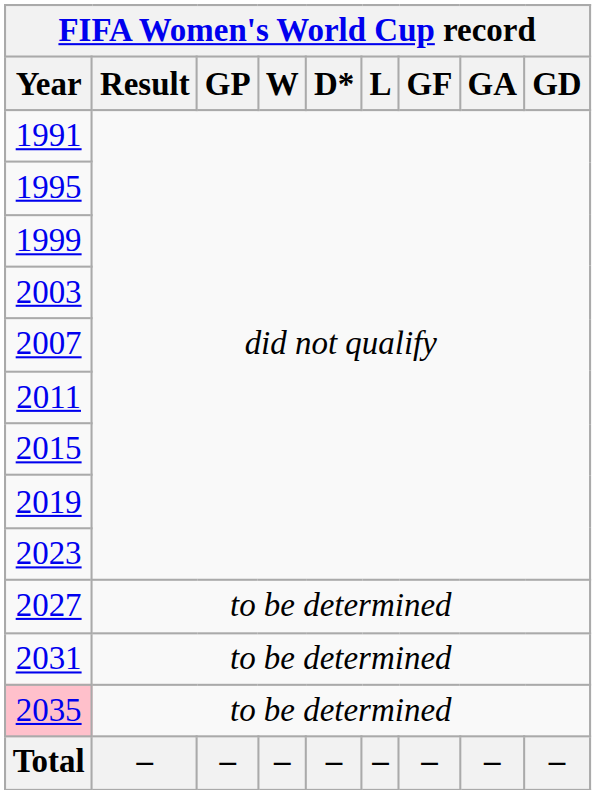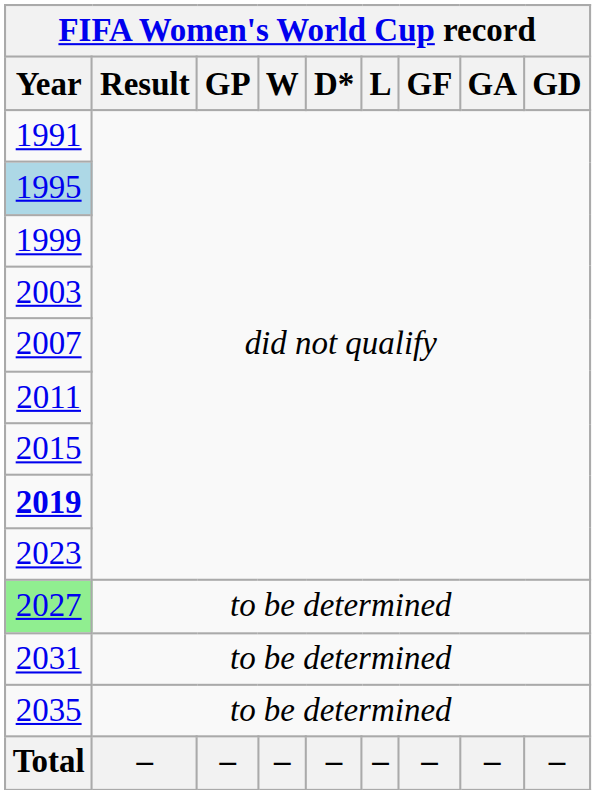(49, 187) no background -> (49, 187) lightblue background
(49, 501) normal -> (49, 501) bold
(49, 605) no background -> (49, 605) lightgreen background
(49, 710) pink background -> (49, 710) no background
